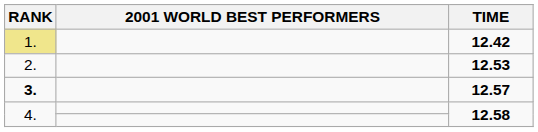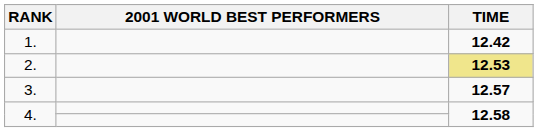(30, 41) khaki background -> (30, 41) no background
(491, 66) no background -> (491, 66) khaki background
(30, 90) bold -> (30, 90) normal
